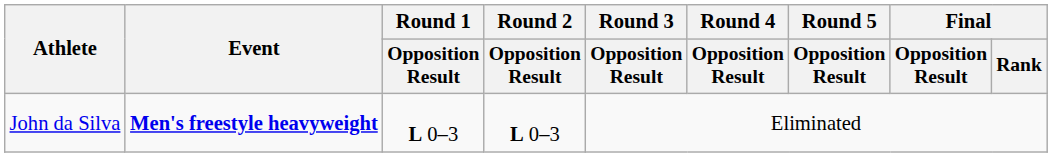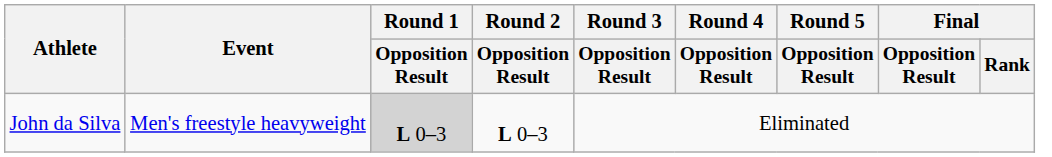(254, 122) bold -> (248, 122) normal
(433, 135) no background -> (421, 135) lightgrey background
